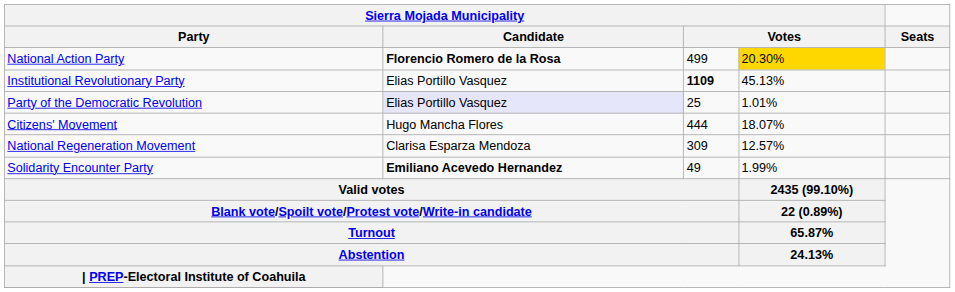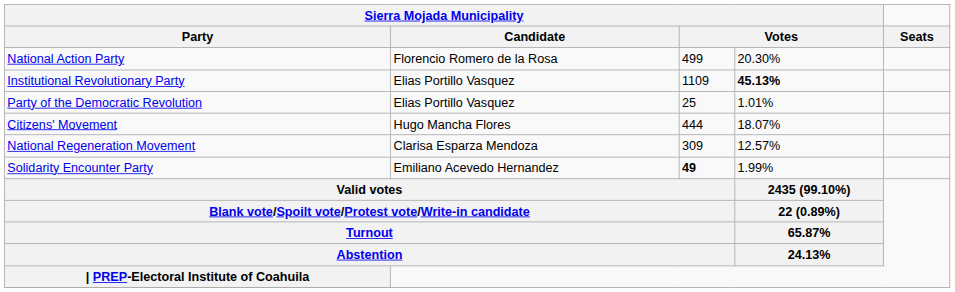(473, 59) bold -> (476, 59) normal
(763, 59) gold background -> (759, 59) no background
(700, 81) bold -> (695, 81) normal
(763, 81) normal -> (759, 81) bold
(447, 102) lavender background -> (454, 102) no background
(474, 168) bold -> (476, 168) normal
(694, 168) normal -> (689, 168) bold
